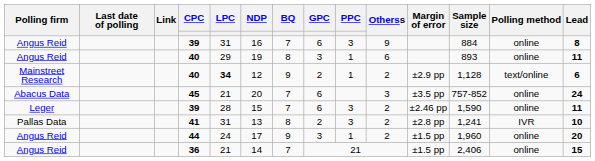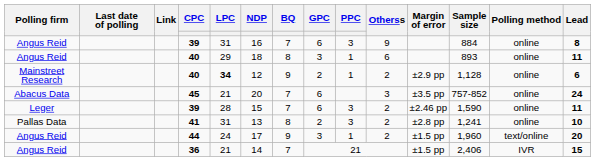(257, 57) 19 -> (257, 57) 18
(526, 75) text/online -> (526, 75) online
(526, 122) IVR -> (526, 122) online
(526, 136) online -> (526, 136) text/online
(526, 150) online -> (526, 150) IVR
